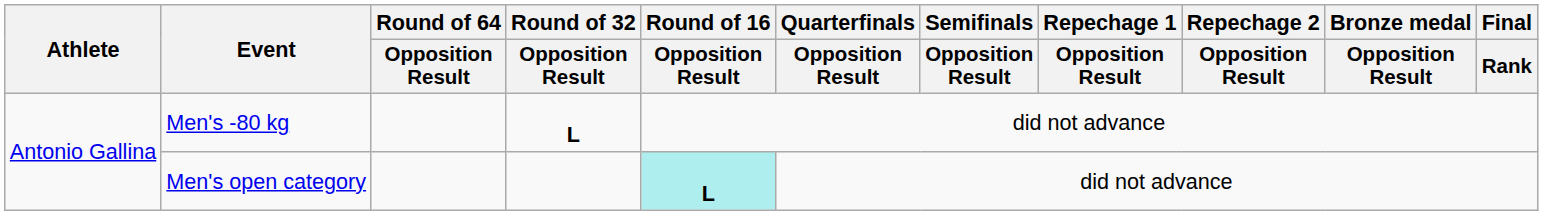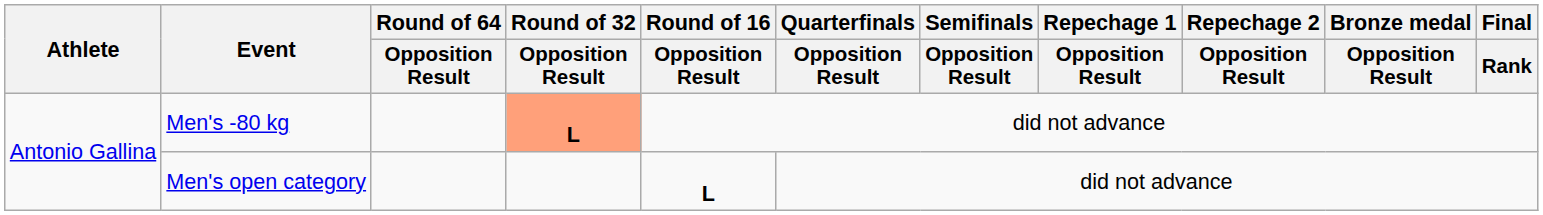(573, 135) no background -> (573, 135) lightsalmon background
(708, 193) paleturquoise background -> (708, 193) no background
